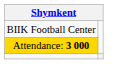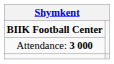(51, 29) normal -> (55, 29) bold
(51, 45) gold background -> (55, 45) no background
